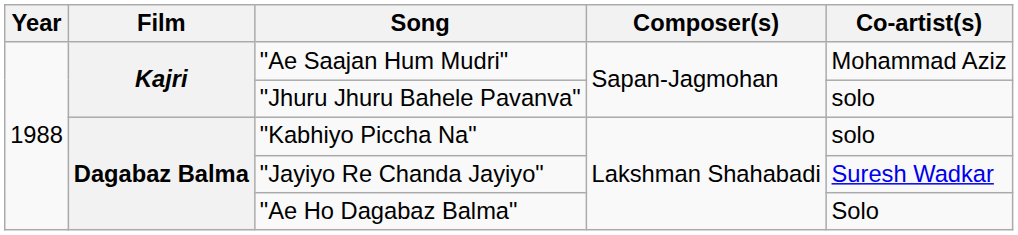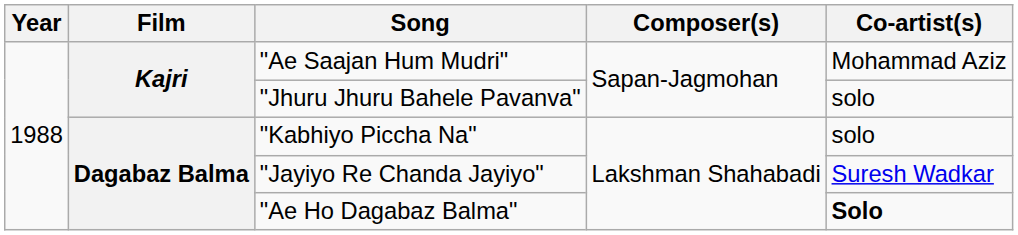(855, 211) normal -> (857, 211) bold
